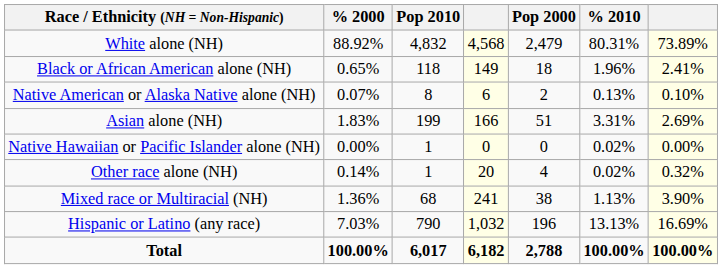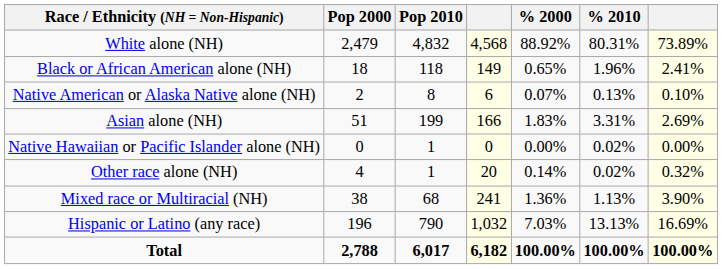columns swapped: (544, 17) <-> (358, 17)
